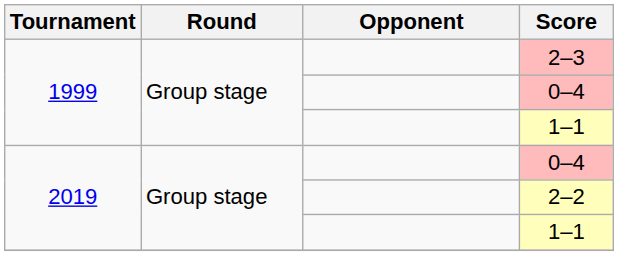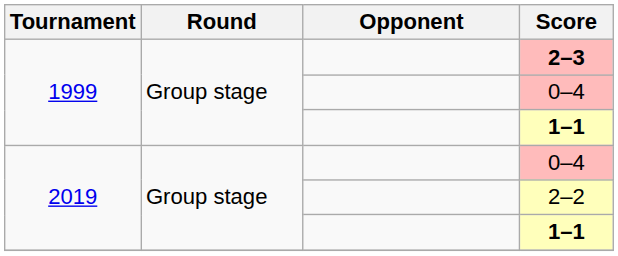(566, 57) normal -> (566, 57) bold
(566, 127) normal -> (566, 127) bold
(566, 232) normal -> (566, 232) bold
